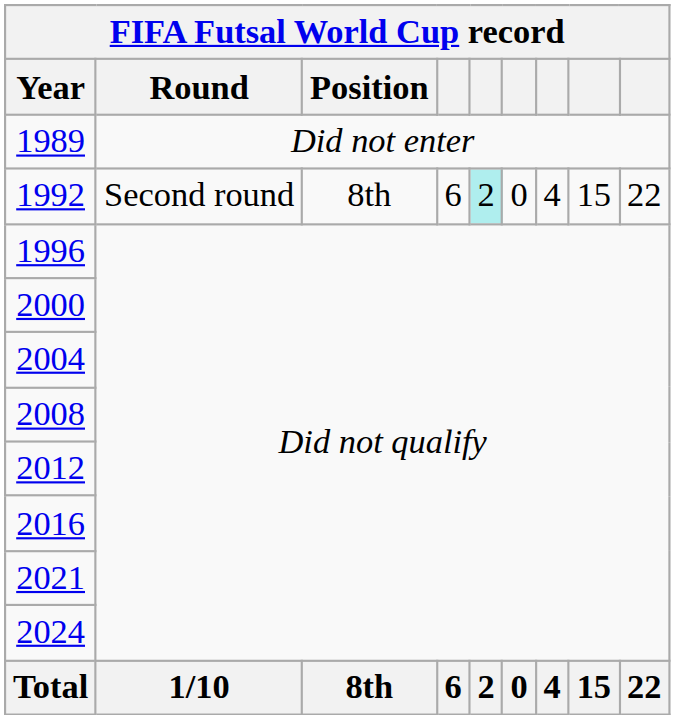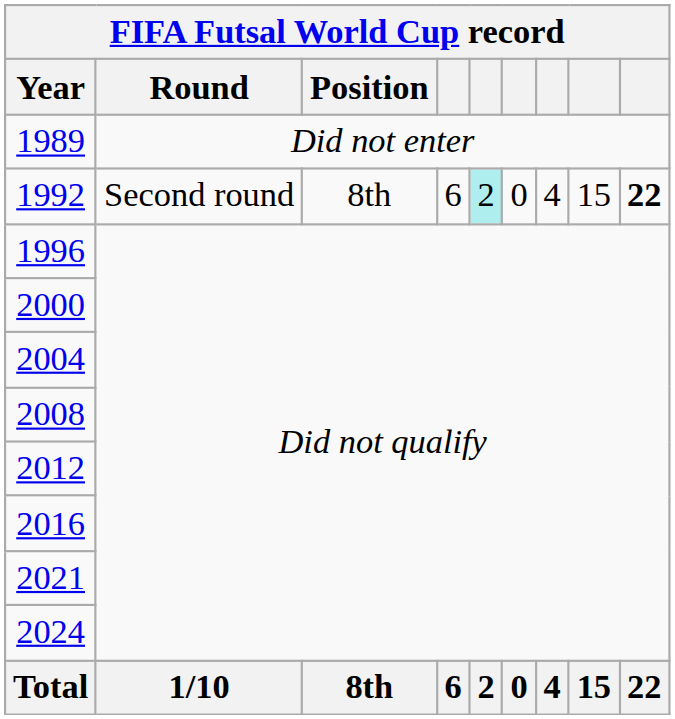(644, 195) normal -> (644, 195) bold
